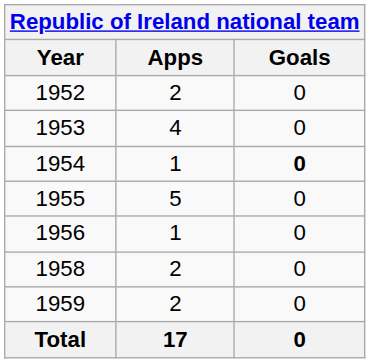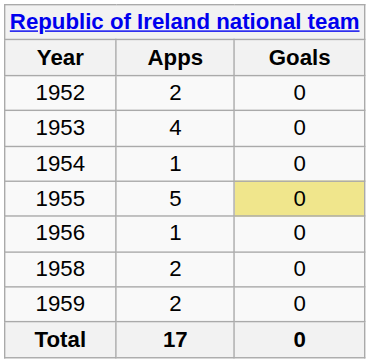(300, 163) bold -> (300, 163) normal
(300, 198) no background -> (300, 198) khaki background
